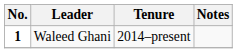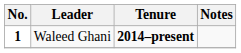(154, 36) normal -> (156, 36) bold
